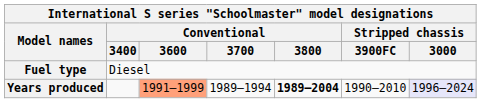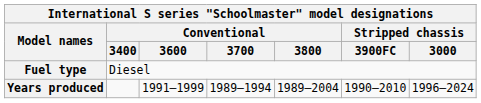(173, 88) lightsalmon background -> (173, 88) no background
(308, 88) bold -> (308, 88) normal
(443, 88) lavender background -> (443, 88) no background
